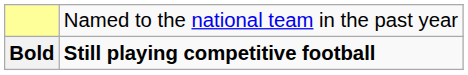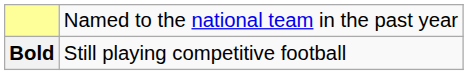(220, 52) bold -> (205, 52) normal
